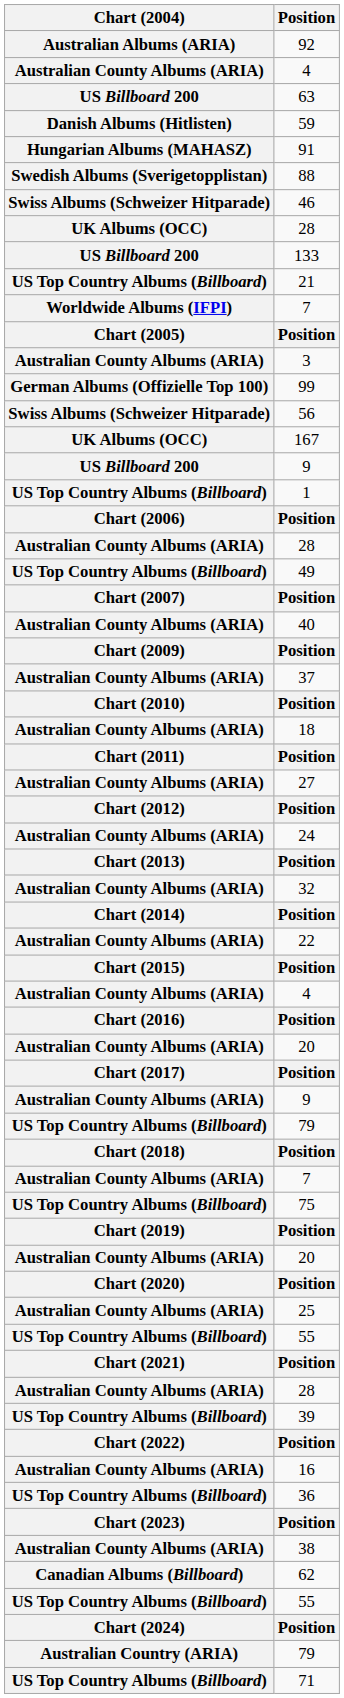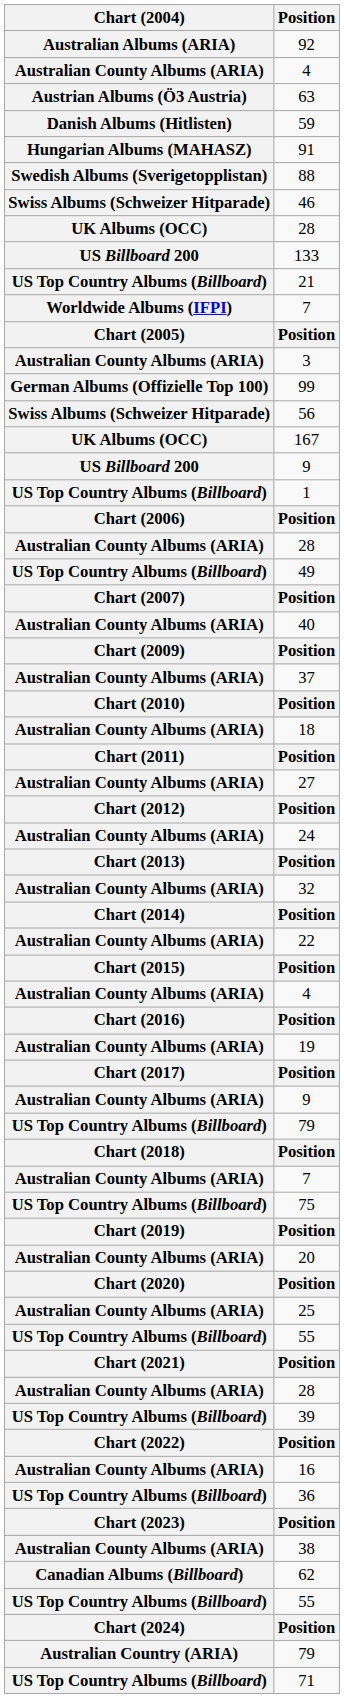(139, 96) US Billboard 200 -> (139, 96) Austrian Albums (Ö3 Austria)
(306, 1046) 20 -> (306, 1046) 19
